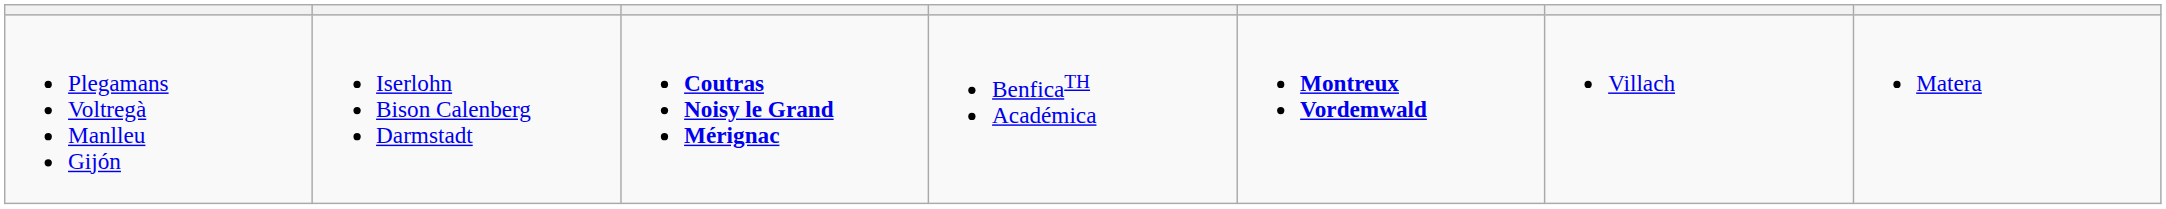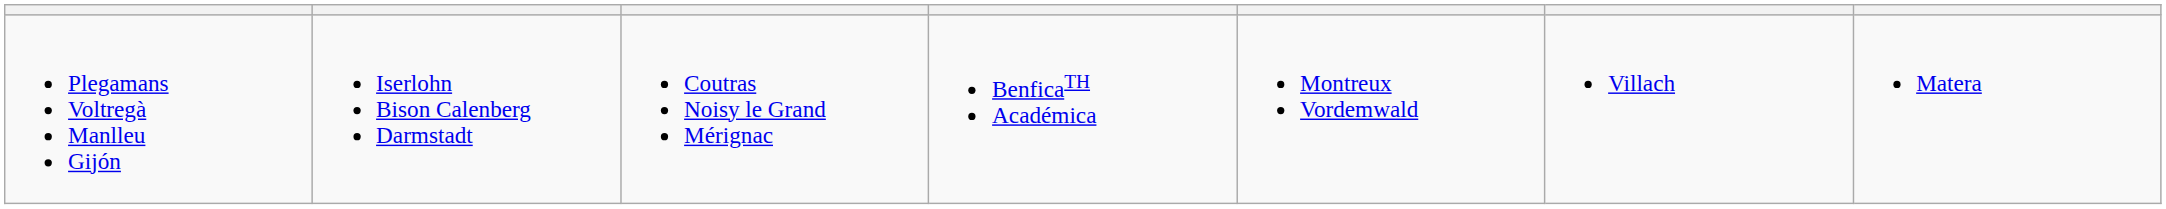(775, 109) bold -> (775, 109) normal
(1391, 96) bold -> (1391, 96) normal
